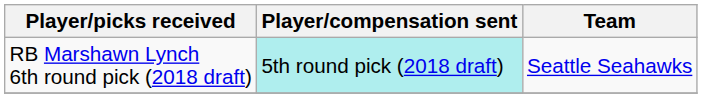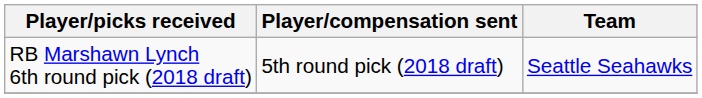(383, 66) paleturquoise background -> (383, 66) no background
